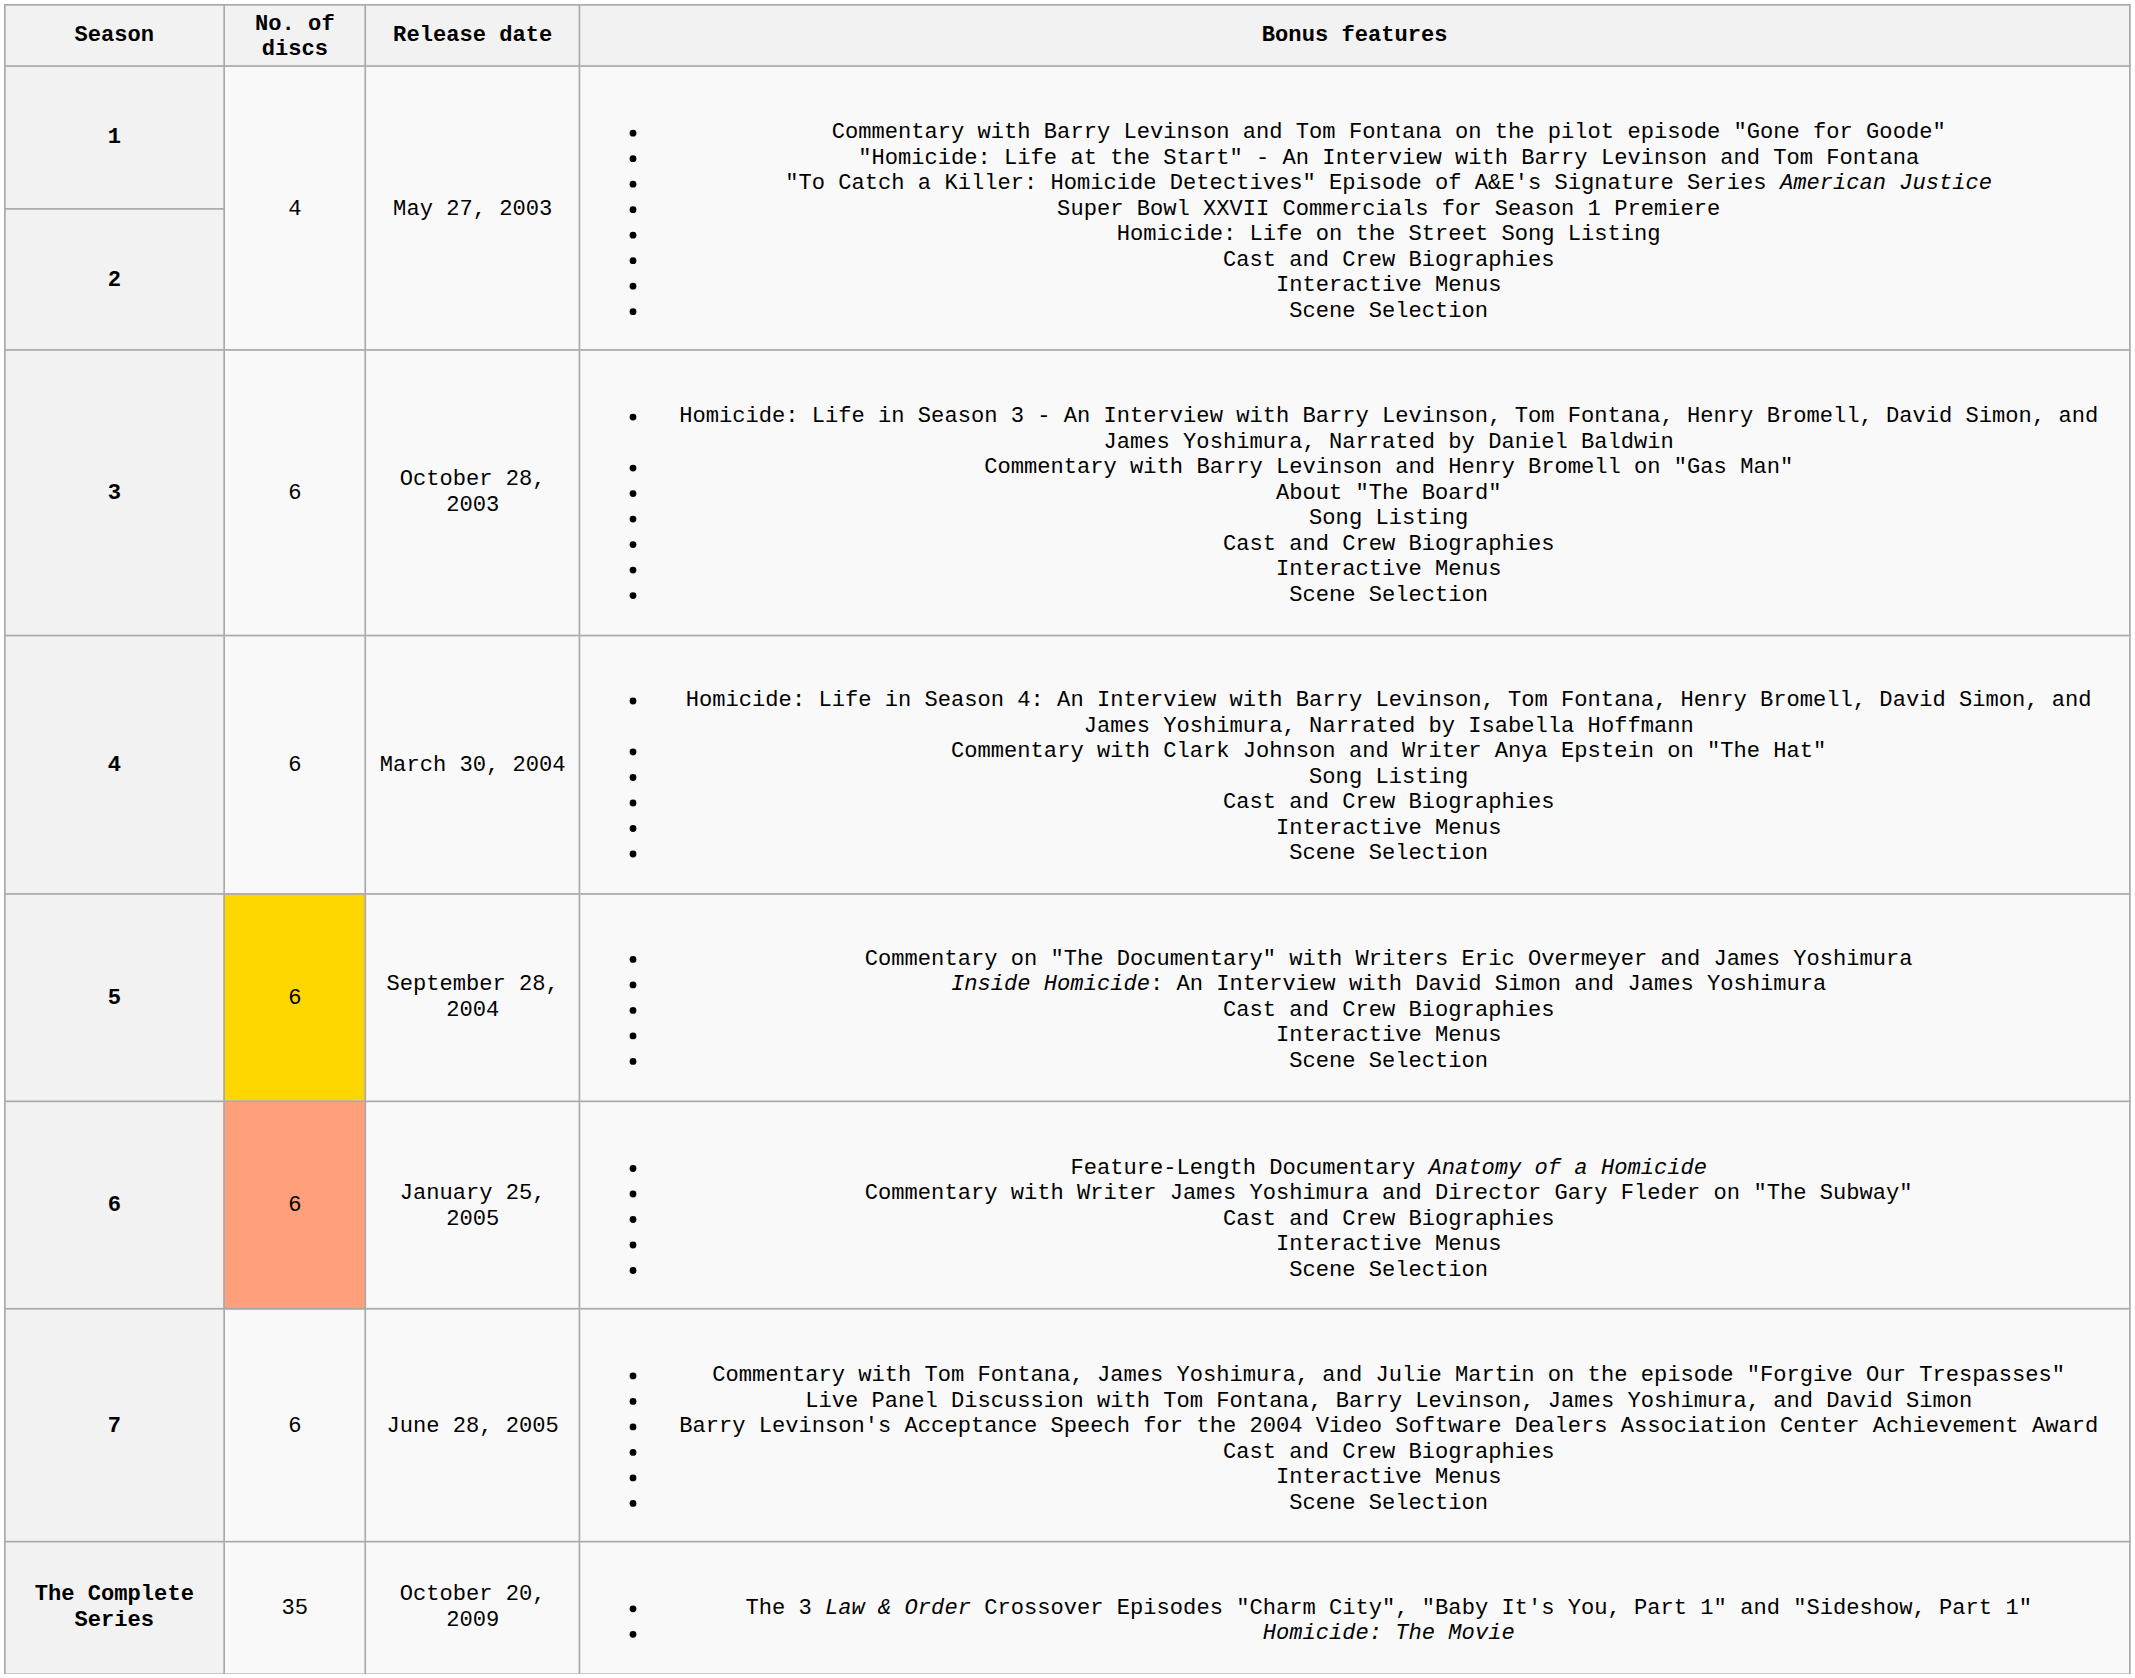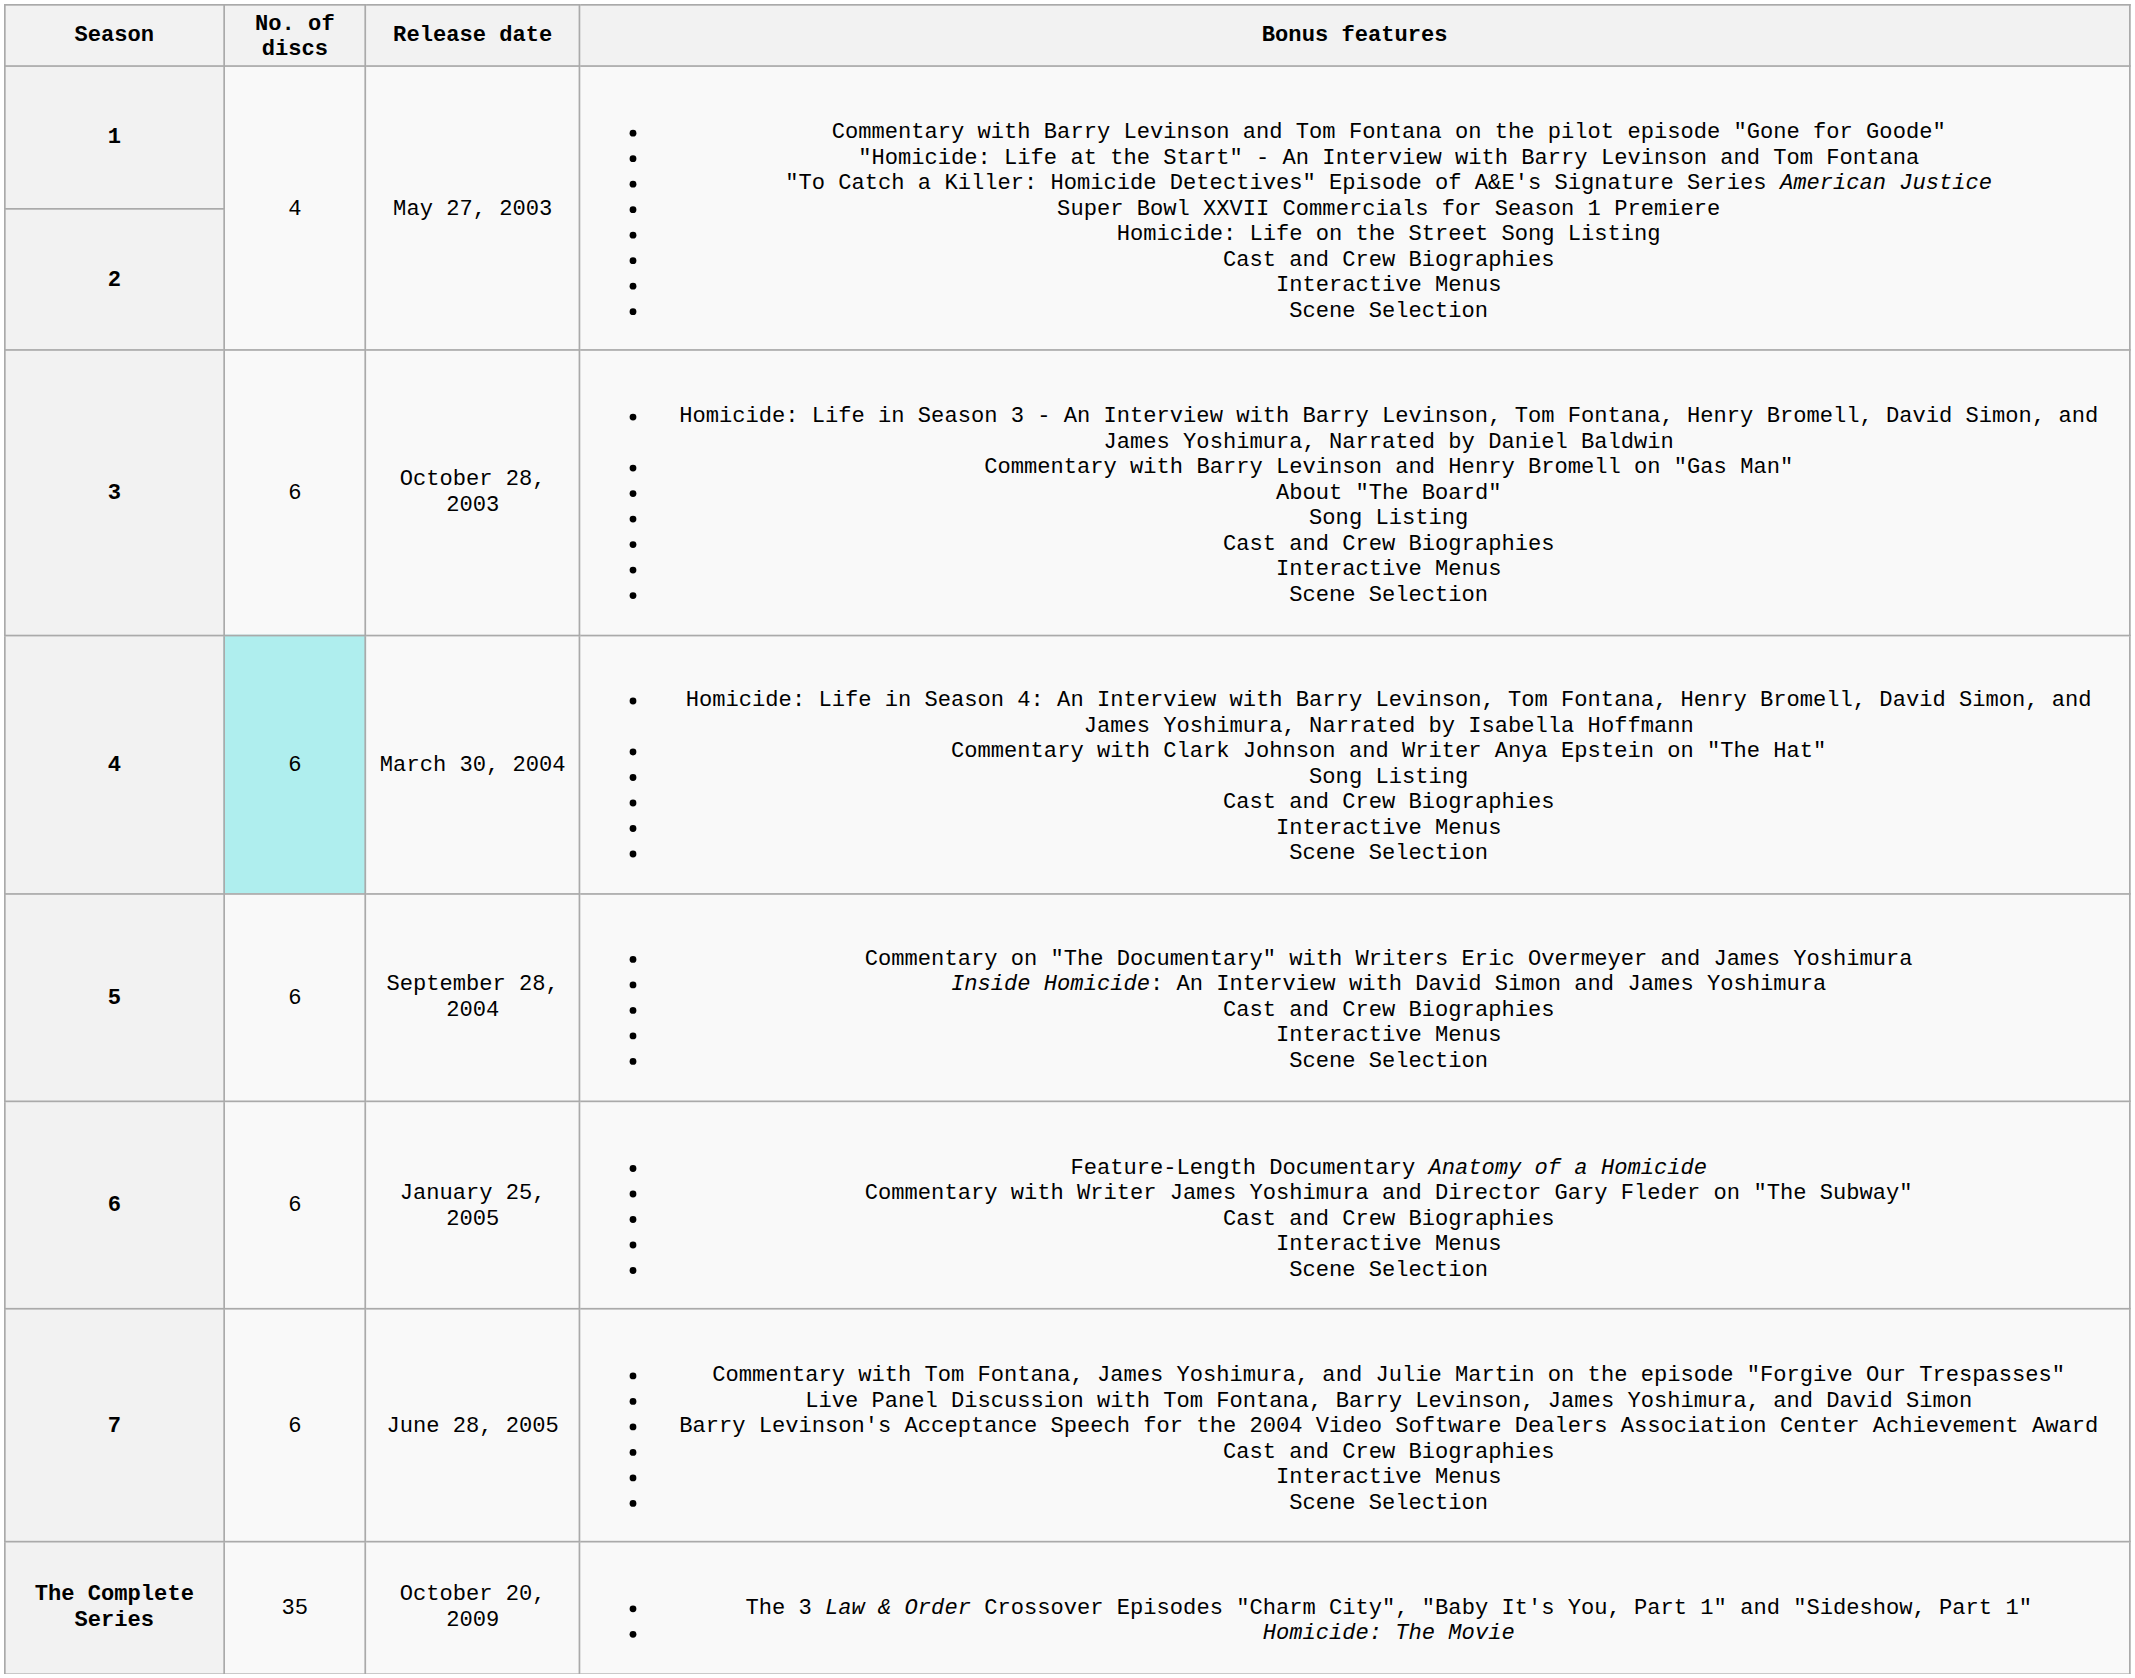(295, 764) no background -> (295, 764) paleturquoise background
(295, 997) gold background -> (295, 997) no background
(295, 1205) lightsalmon background -> (295, 1205) no background
